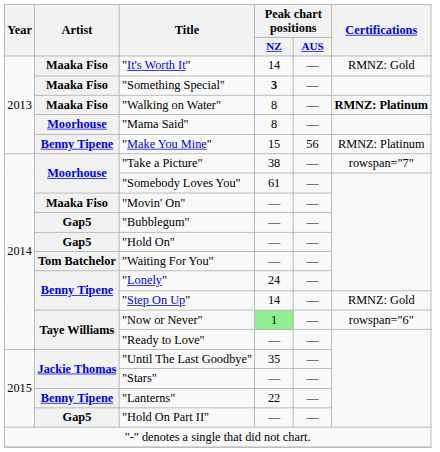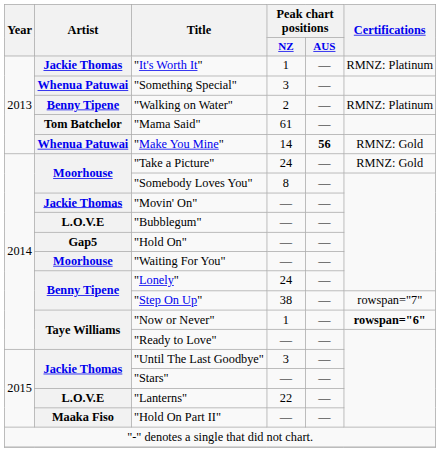(77, 65) Maaka Fiso -> (83, 65) Jackie Thomas
(274, 65) 14 -> (286, 65) 1
(381, 65) RMNZ: Gold -> (390, 65) RMNZ: Platinum
(77, 85) Maaka Fiso -> (83, 85) Whenua Patuwai
(274, 85) bold -> (286, 85) normal
(77, 105) Maaka Fiso -> (83, 105) Benny Tipene
(274, 105) 8 -> (286, 105) 2
(381, 105) bold -> (390, 105) normal
(77, 124) Moorhouse -> (83, 124) Tom Batchelor
(274, 124) 8 -> (286, 124) 61
(77, 144) Benny Tipene -> (83, 144) Whenua Patuwai
(274, 144) 15 -> (286, 144) 14
(313, 144) normal -> (324, 144) bold
(381, 144) RMNZ: Platinum -> (390, 144) RMNZ: Gold
(274, 163) 38 -> (286, 163) 24
(381, 163) rowspan="7" -> (390, 163) RMNZ: Gold
(274, 183) 61 -> (286, 183) 8
(77, 202) Maaka Fiso -> (83, 202) Jackie Thomas
(77, 222) Gap5 -> (83, 222) L.O.V.E
(77, 261) Tom Batchelor -> (83, 261) Moorhouse
(274, 300) 14 -> (286, 300) 38
(381, 300) RMNZ: Gold -> (390, 300) rowspan="7"
(274, 319) lightgreen background -> (286, 319) no background
(381, 319) normal -> (390, 319) bold
(274, 359) 35 -> (286, 359) 3
(77, 398) Benny Tipene -> (83, 398) L.O.V.E
(77, 417) Gap5 -> (83, 417) Maaka Fiso
